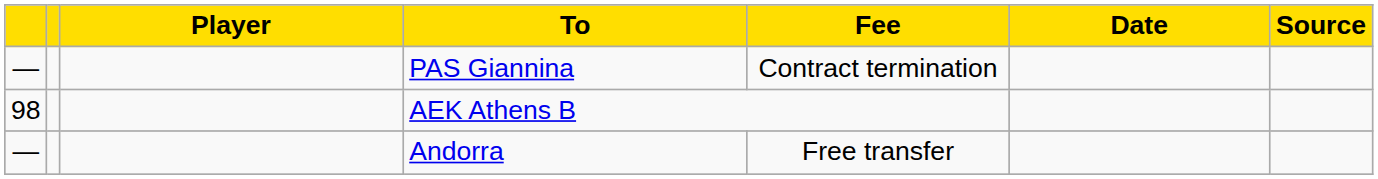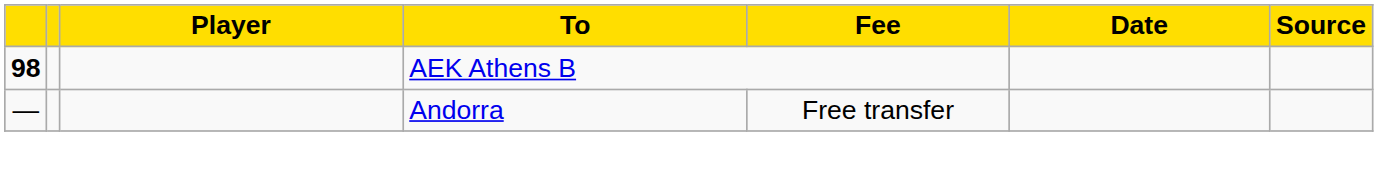- row: (492, 67)
(26, 109) normal -> (26, 67) bold
